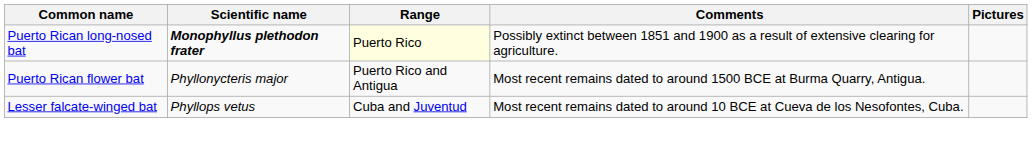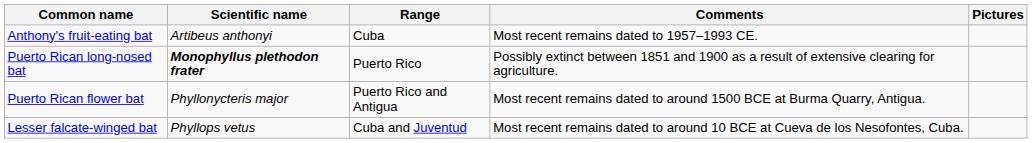+ row: (80, 35)
(387, 43) lightyellow background -> (387, 63) no background
